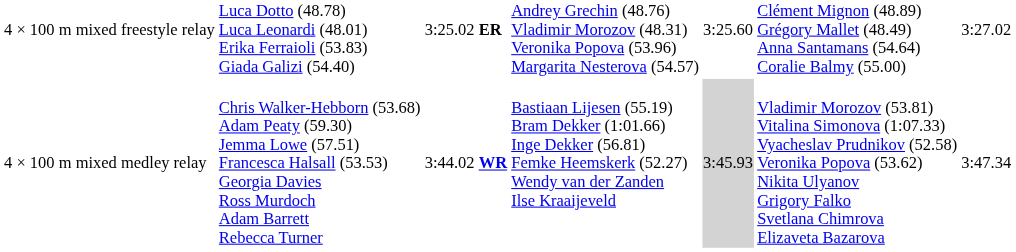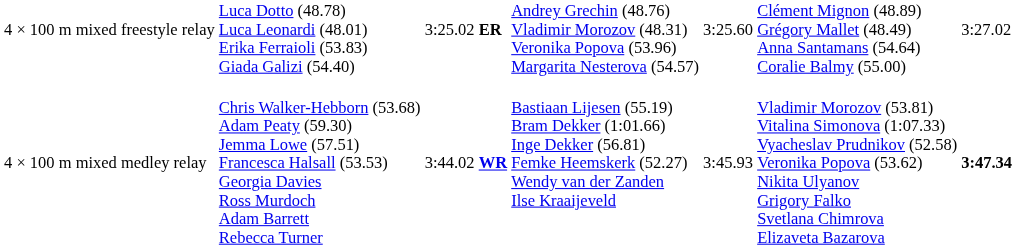(728, 163) lightgrey background -> (728, 163) no background
(986, 163) normal -> (987, 163) bold
